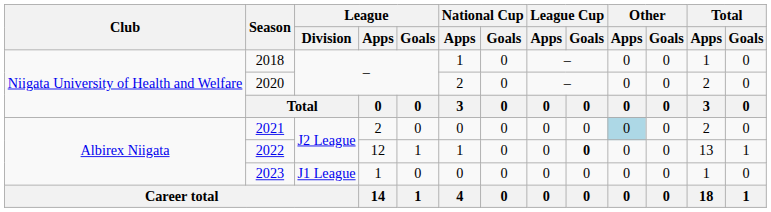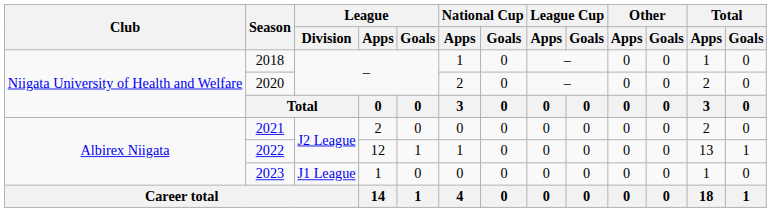(627, 128) lightblue background -> (627, 128) no background
(587, 151) bold -> (587, 151) normal
